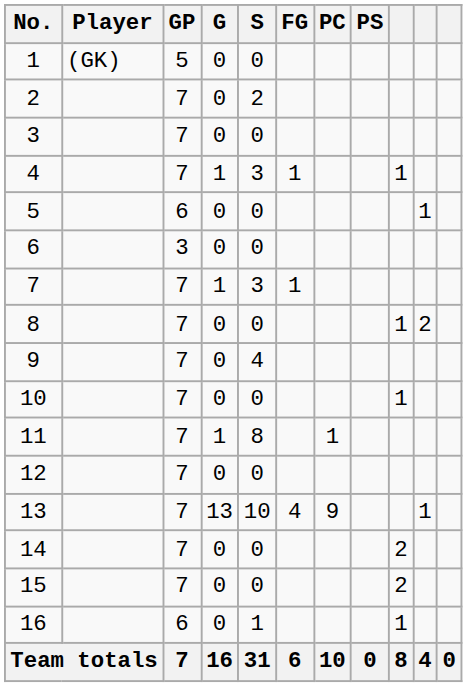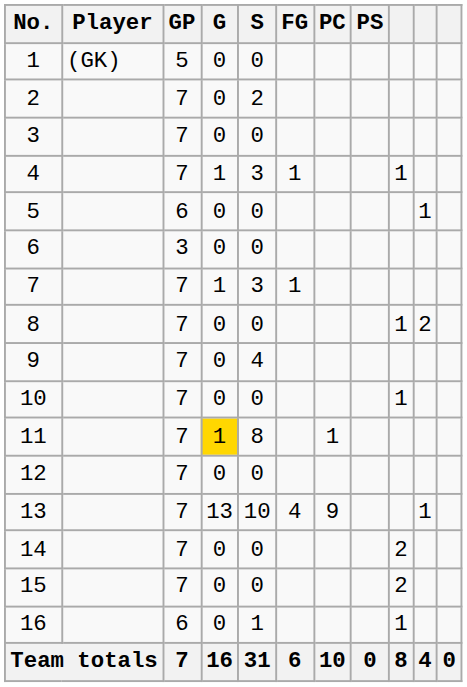(220, 436) no background -> (220, 436) gold background
